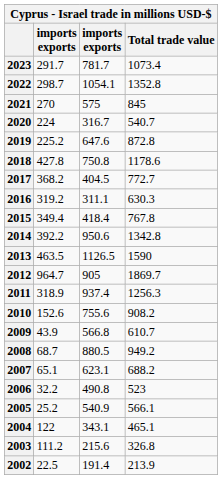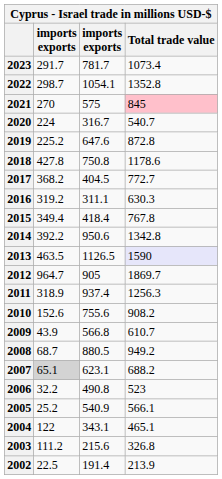(137, 103) no background -> (137, 103) pink background
(140, 255) no background -> (140, 255) lavender background
(47, 370) no background -> (47, 370) lightgrey background
